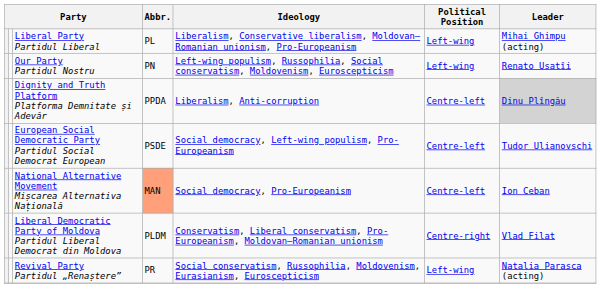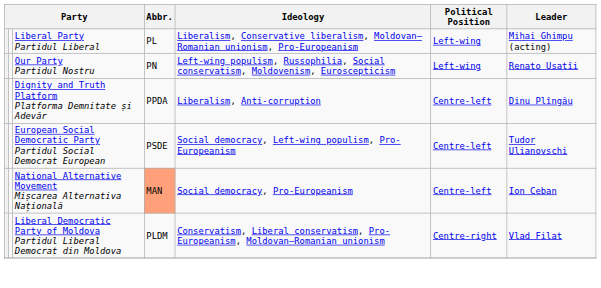(534, 101) lightgrey background -> (541, 101) no background
- row: (68, 270)
